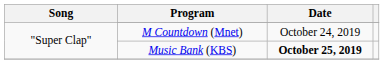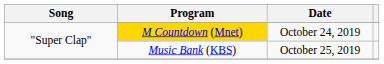(192, 31) no background -> (192, 31) gold background
(320, 50) bold -> (320, 50) normal
